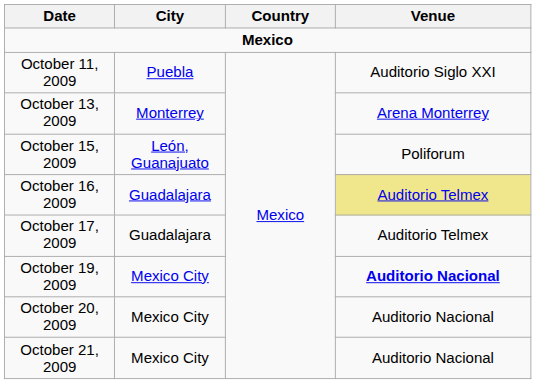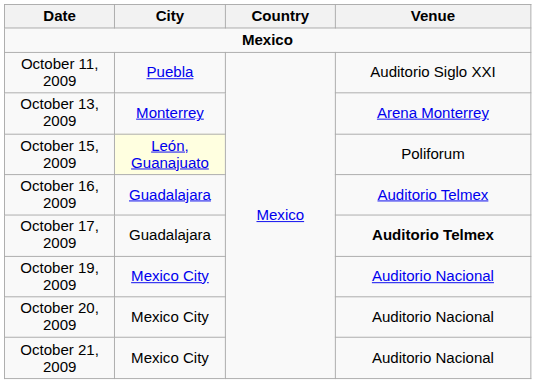(170, 154) no background -> (170, 154) lightyellow background
(433, 194) khaki background -> (433, 194) no background
(433, 235) normal -> (433, 235) bold
(433, 276) bold -> (433, 276) normal
